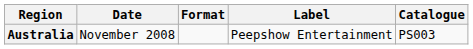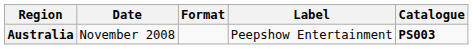(417, 34) normal -> (417, 34) bold
